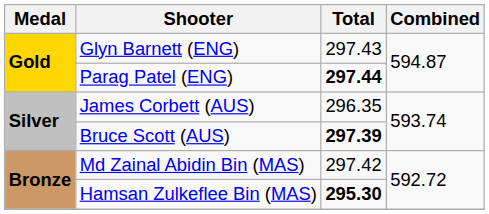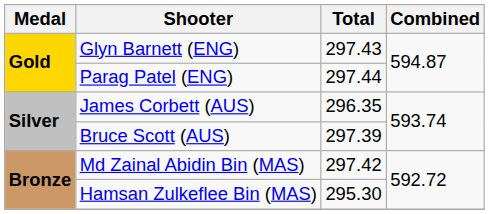(354, 77) bold -> (354, 77) normal
(354, 135) bold -> (354, 135) normal
(354, 194) bold -> (354, 194) normal
